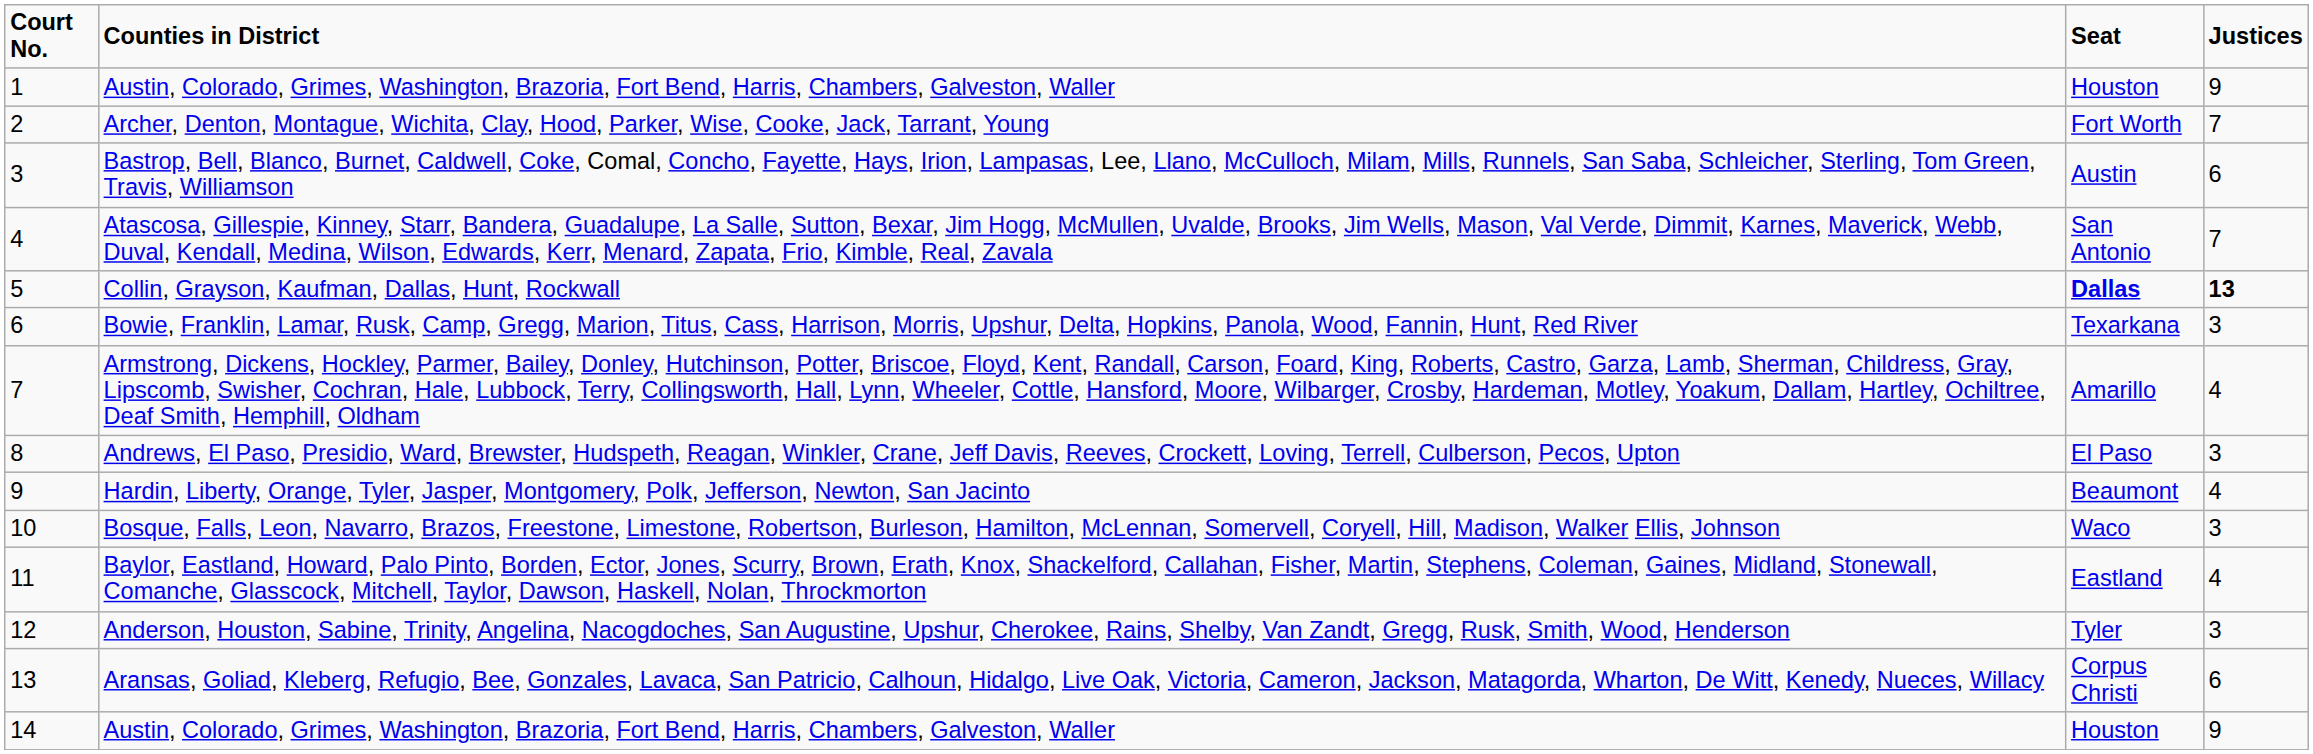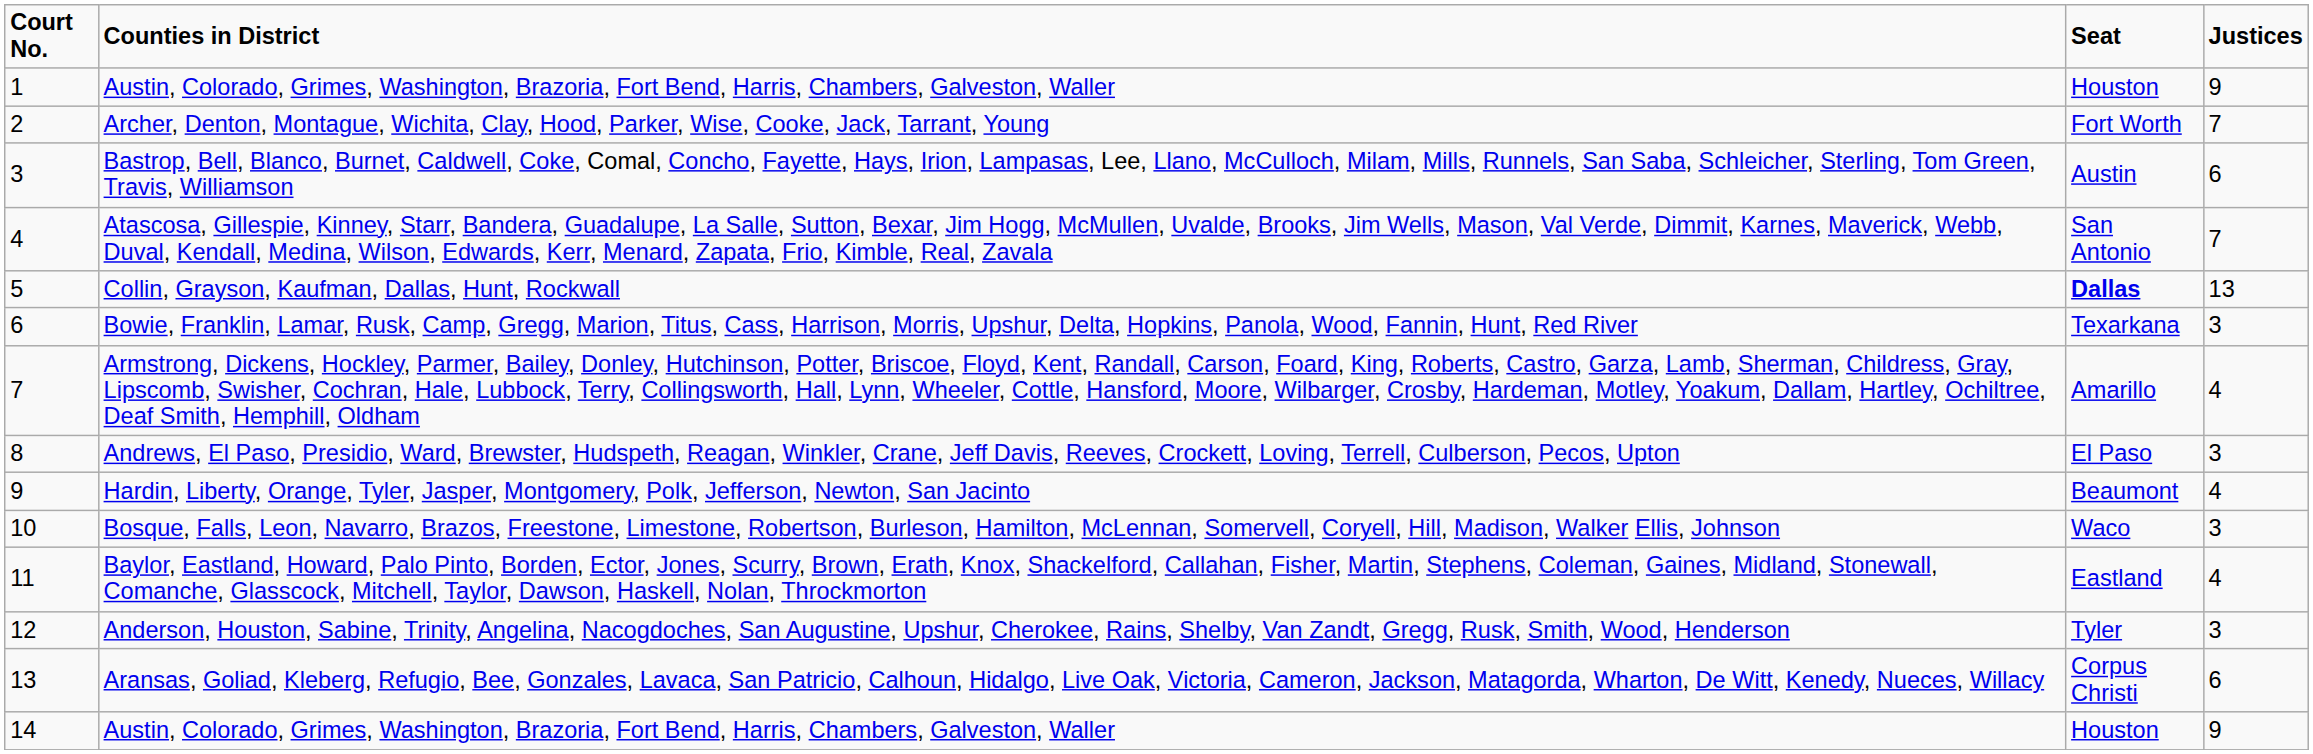(2222, 289) bold -> (2222, 289) normal
